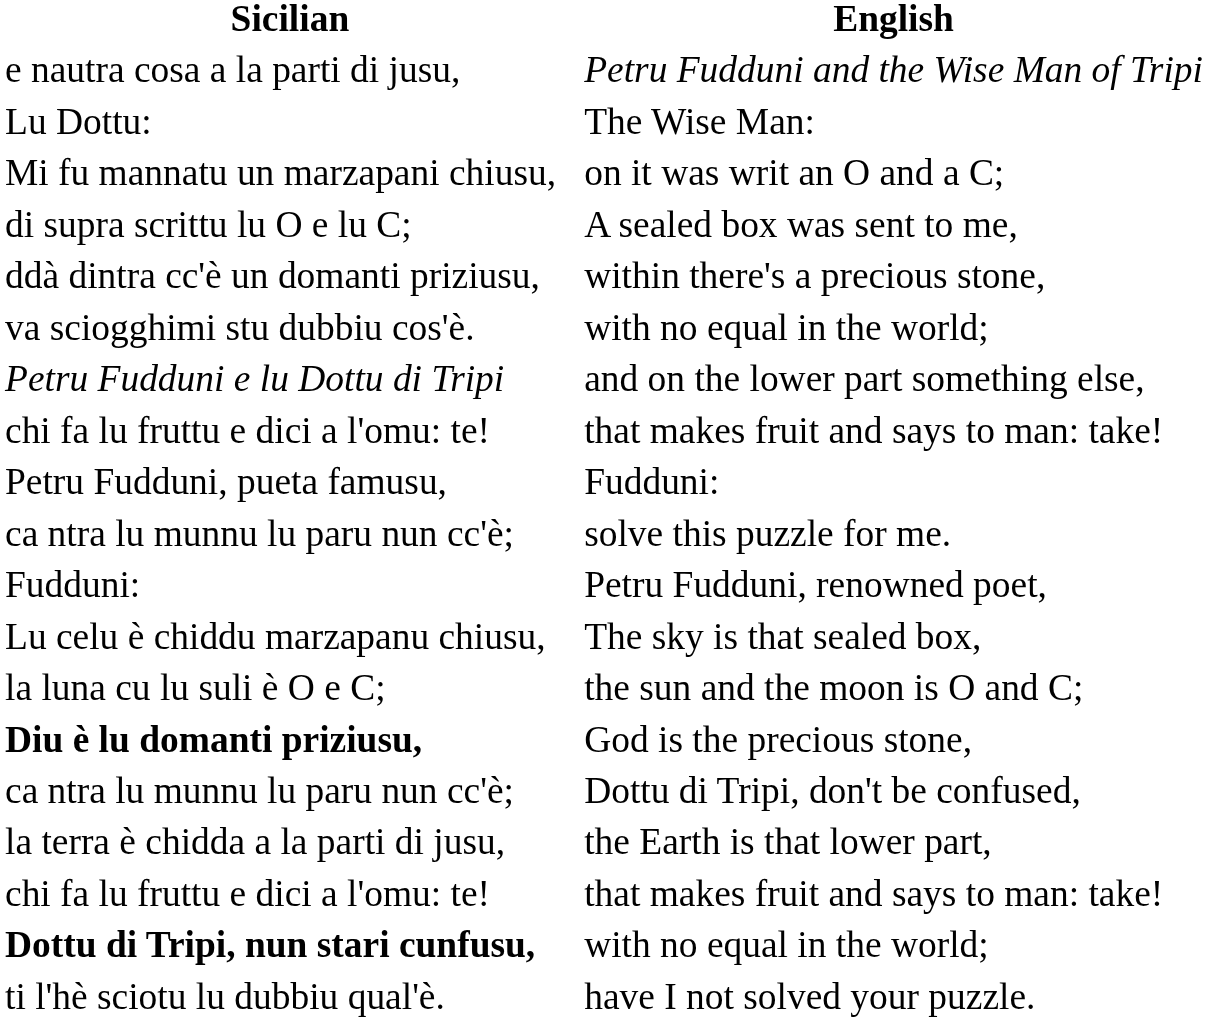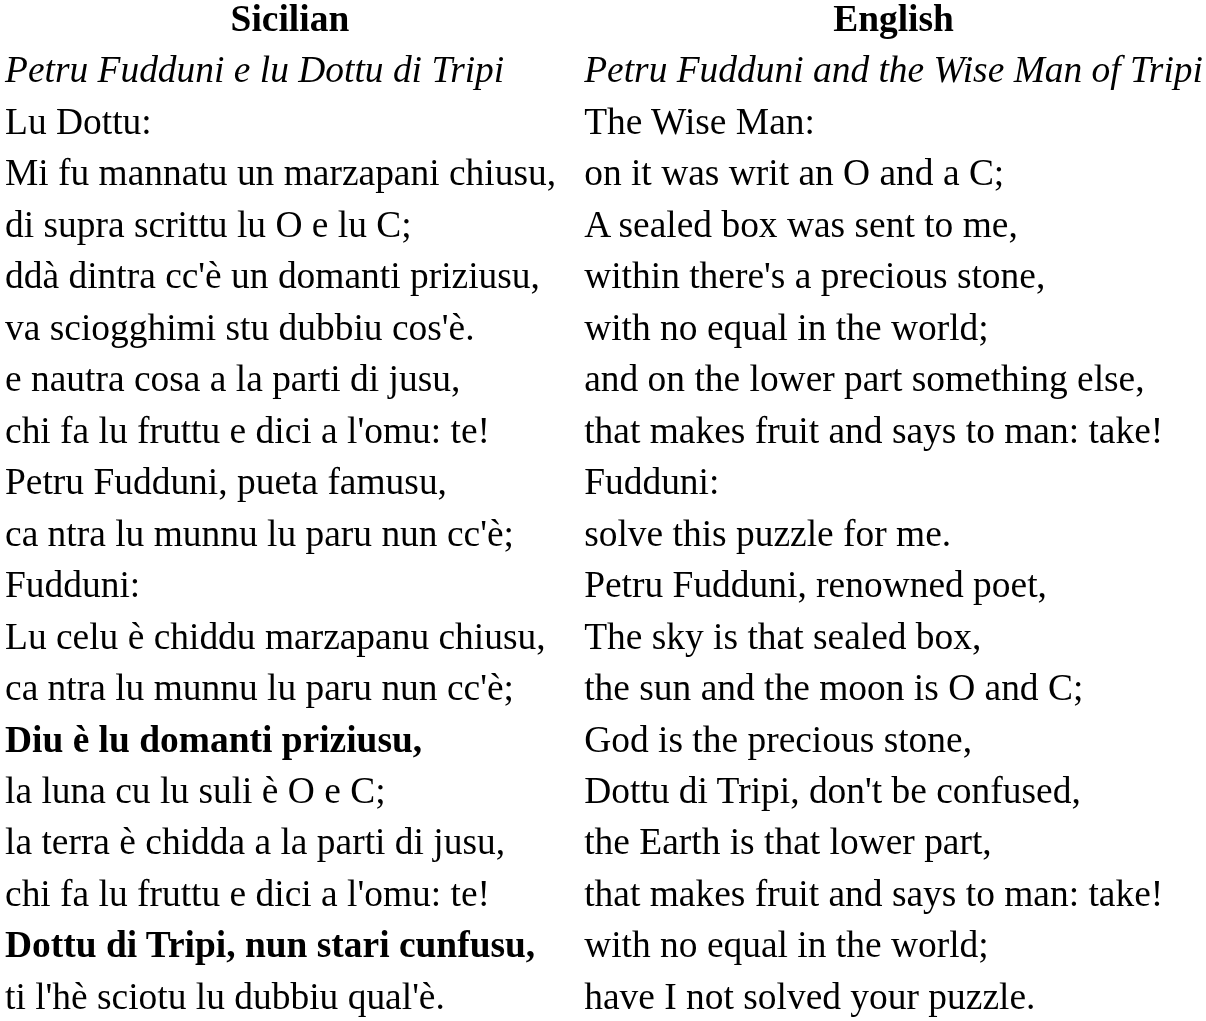(233, 69) e nautra cosa a la parti di jusu, -> (255, 69) Petru Fudduni e lu Dottu di Tripi
(255, 378) Petru Fudduni e lu Dottu di Tripi -> (233, 378) e nautra cosa a la parti di jusu,
(195, 687) la luna cu lu suli è O e C; -> (259, 687) ca ntra lu munnu lu paru nun cc'è;
(259, 790) ca ntra lu munnu lu paru nun cc'è; -> (195, 790) la luna cu lu suli è O e C;
